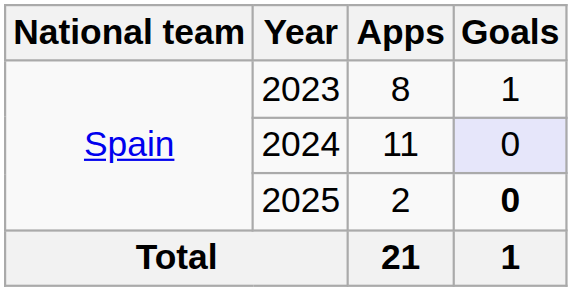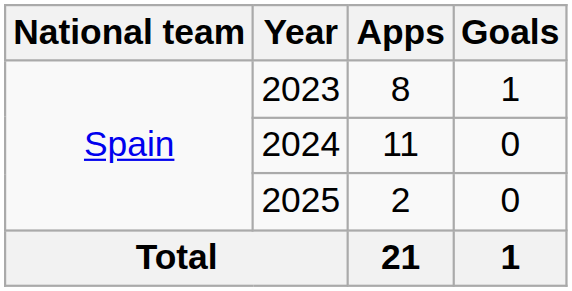(510, 144) lavender background -> (510, 144) no background
(510, 200) bold -> (510, 200) normal
